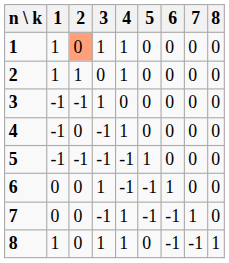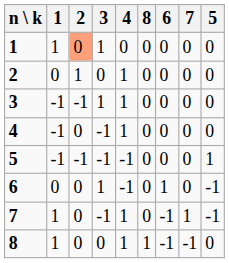columns swapped: (150, 18) <-> (216, 18)
(124, 46) 1 -> (124, 46) 0
(55, 74) 1 -> (55, 74) 0
(124, 103) 0 -> (124, 103) 1
(55, 215) 0 -> (55, 215) 1
(101, 243) 1 -> (101, 243) 0
